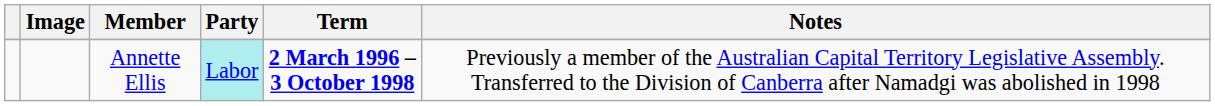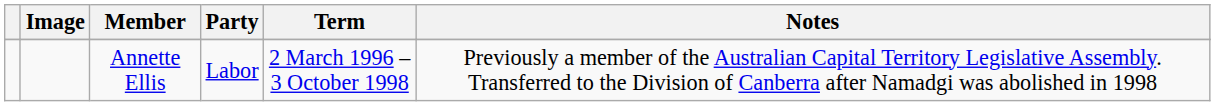(232, 69) paleturquoise background -> (232, 69) no background
(342, 69) bold -> (340, 69) normal
